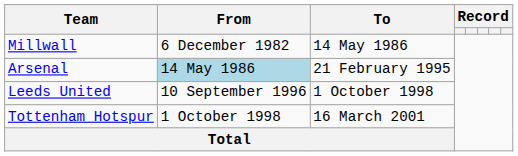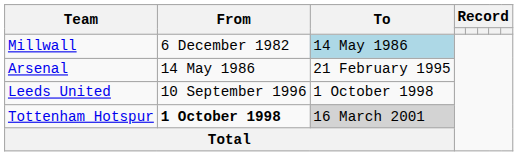(361, 46) no background -> (361, 46) lightblue background
(208, 70) lightblue background -> (208, 70) no background
(221, 116) normal -> (221, 116) bold
(369, 116) no background -> (369, 116) lightgrey background
